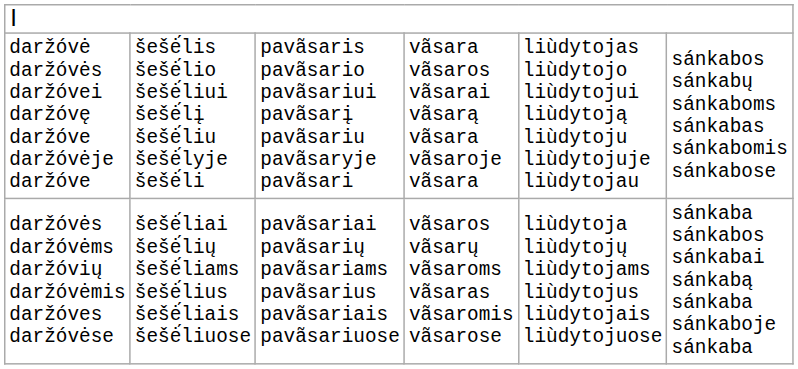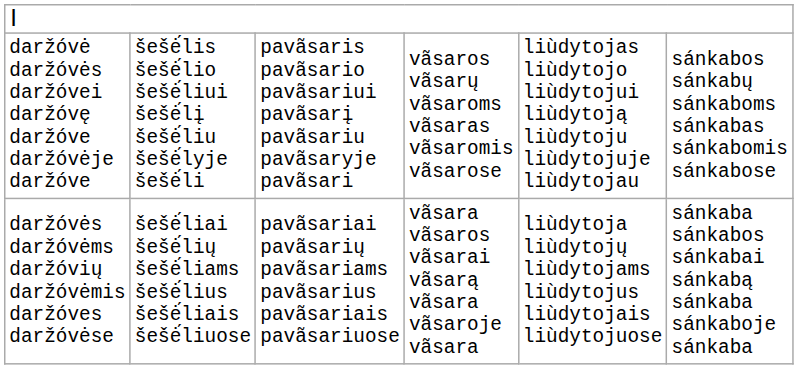(456, 115) vãsara vãsaros vãsarai vãsarą vãsara vãsaroje vãsara -> (461, 115) vãsaros vãsarų vãsaroms vãsaras vãsaromis vãsarose
(461, 281) vãsaros vãsarų vãsaroms vãsaras vãsaromis vãsarose -> (456, 281) vãsara vãsaros vãsarai vãsarą vãsara vãsaroje vãsara
